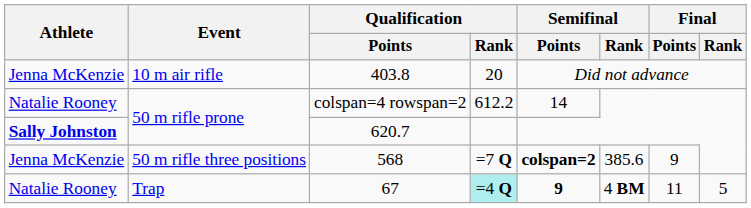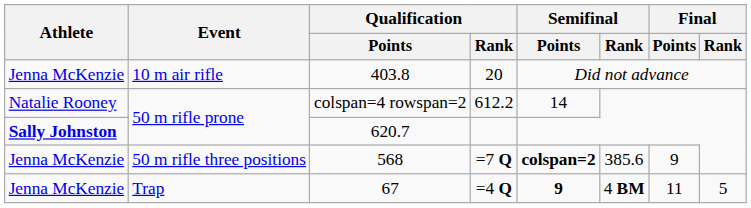(63, 188) Natalie Rooney -> (66, 188) Jenna McKenzie
(494, 188) paleturquoise background -> (494, 188) no background
